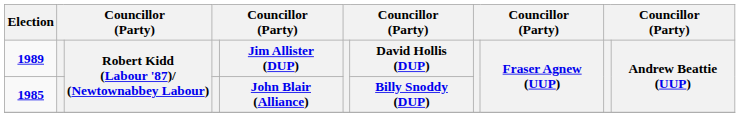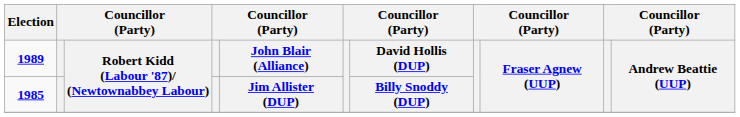(281, 58) Jim Allister (DUP) -> (281, 58) John Blair (Alliance)
(281, 94) John Blair (Alliance) -> (281, 94) Jim Allister (DUP)
